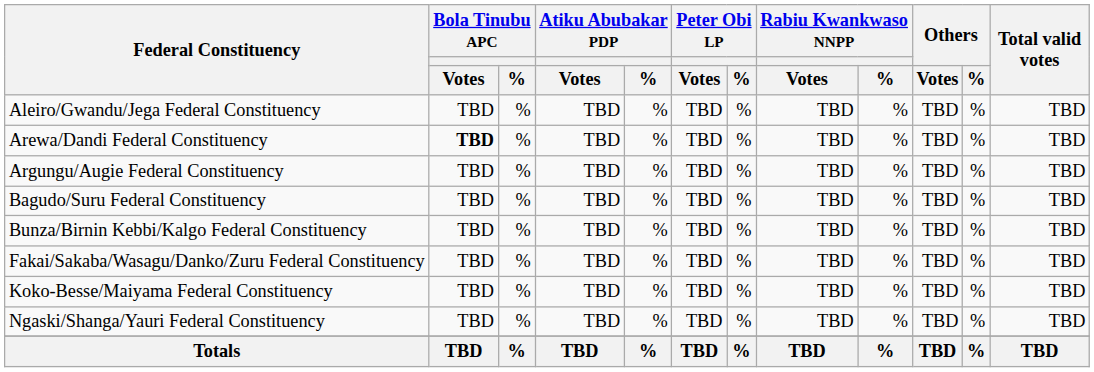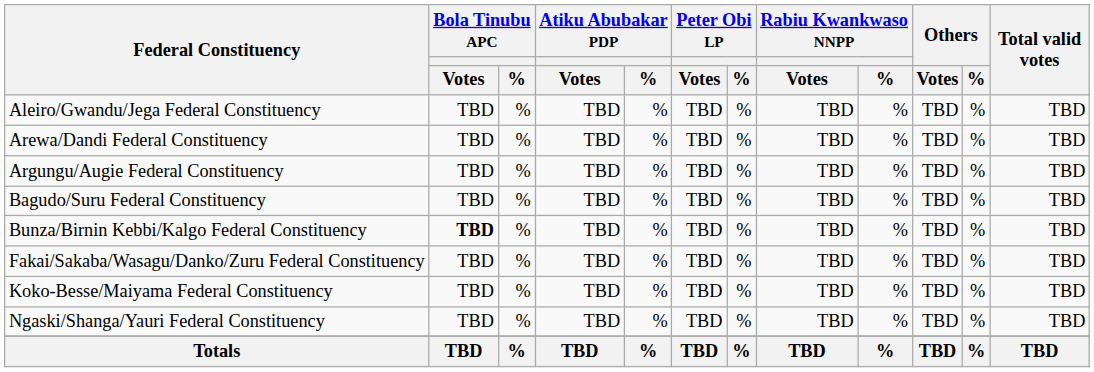(475, 140) bold -> (476, 140) normal
(476, 231) normal -> (475, 231) bold
